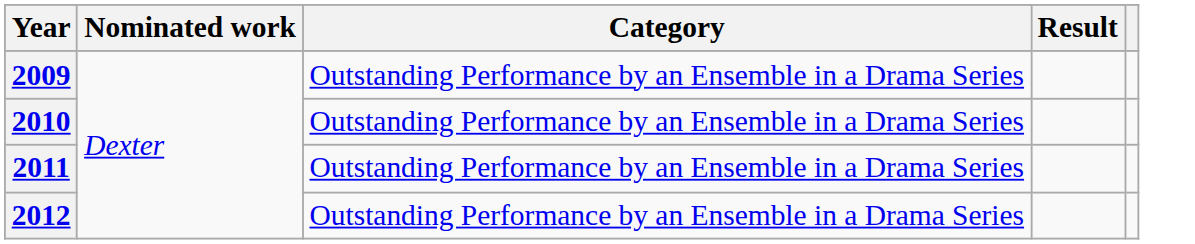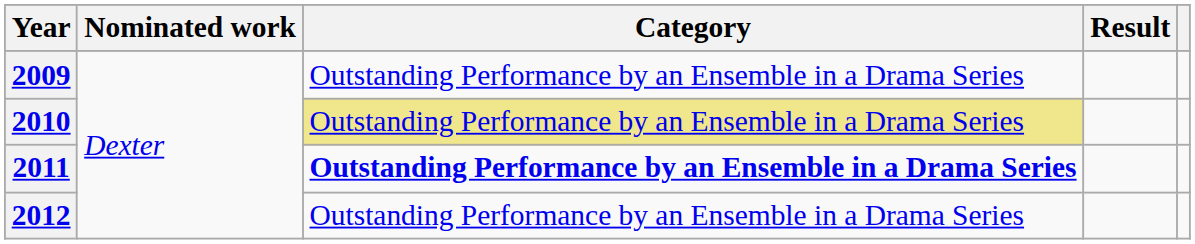(667, 121) no background -> (667, 121) khaki background
(667, 167) normal -> (693, 167) bold
